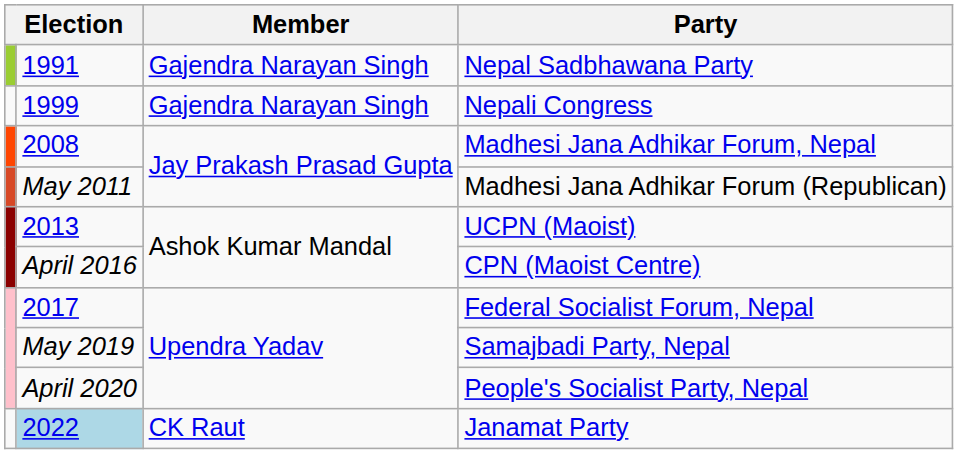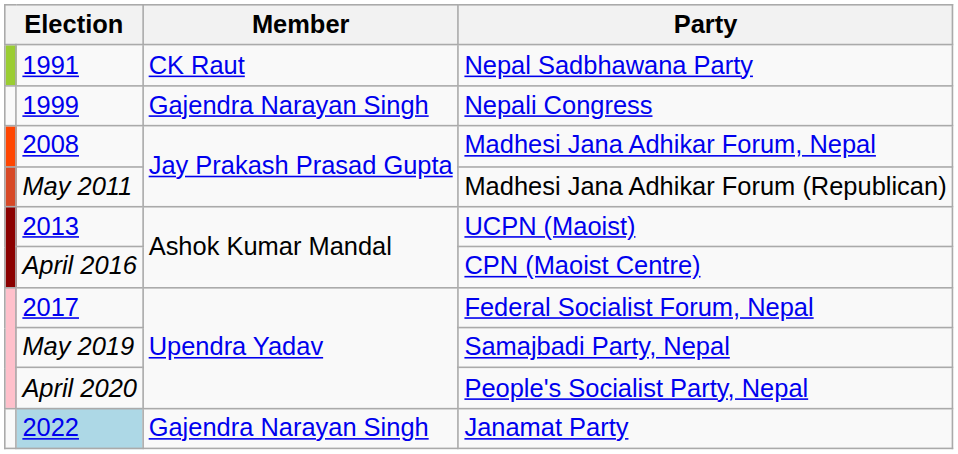(289, 65) Gajendra Narayan Singh -> (197, 65) CK Raut
(197, 428) CK Raut -> (289, 428) Gajendra Narayan Singh
